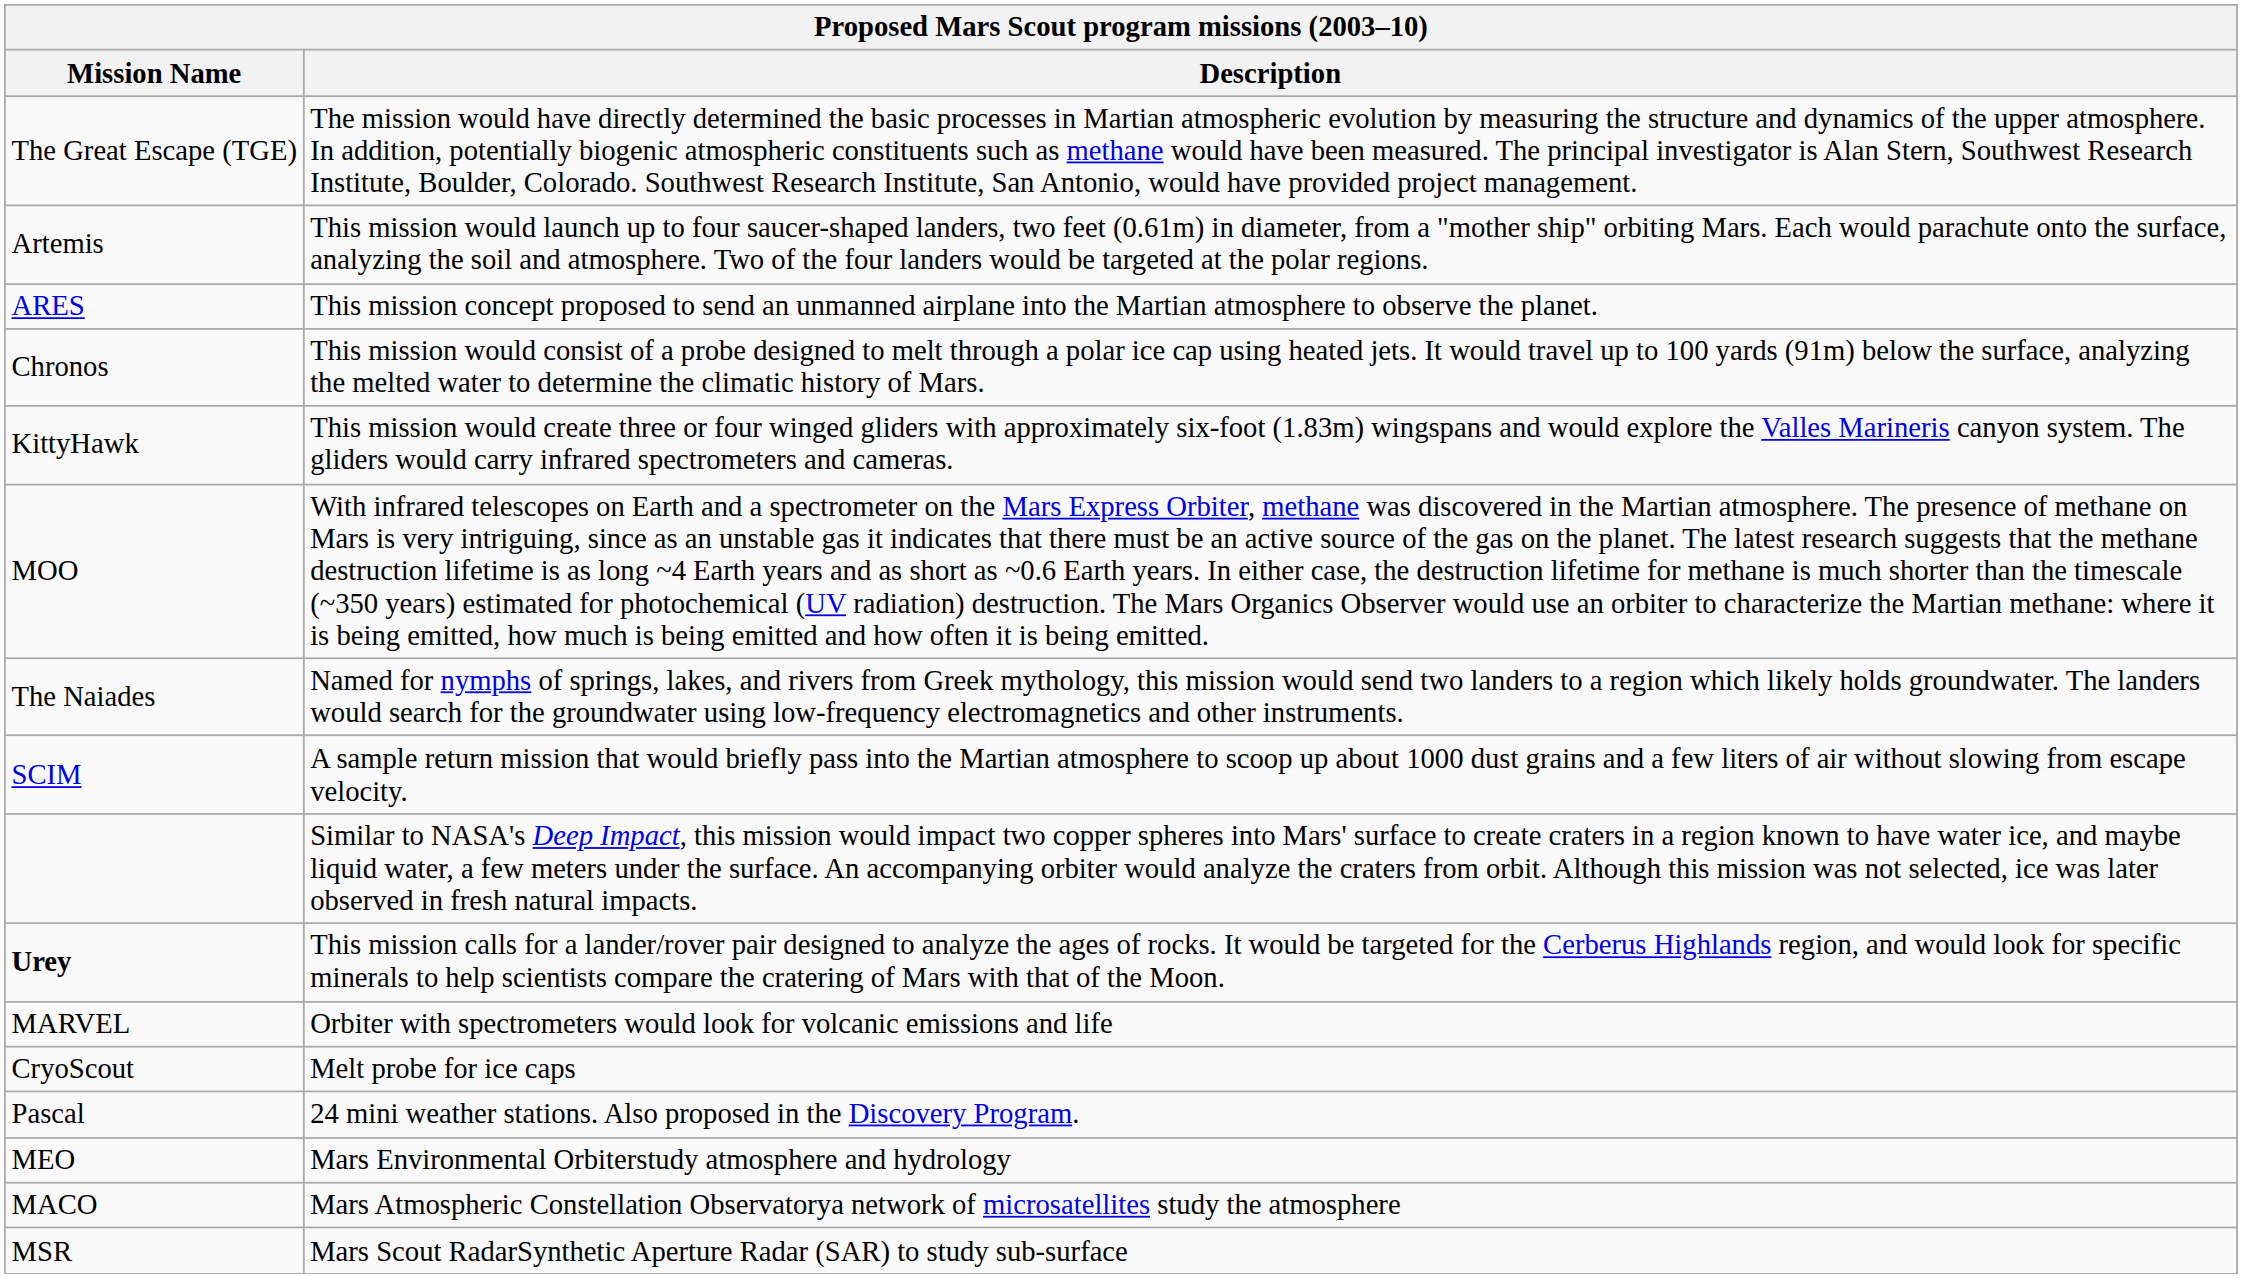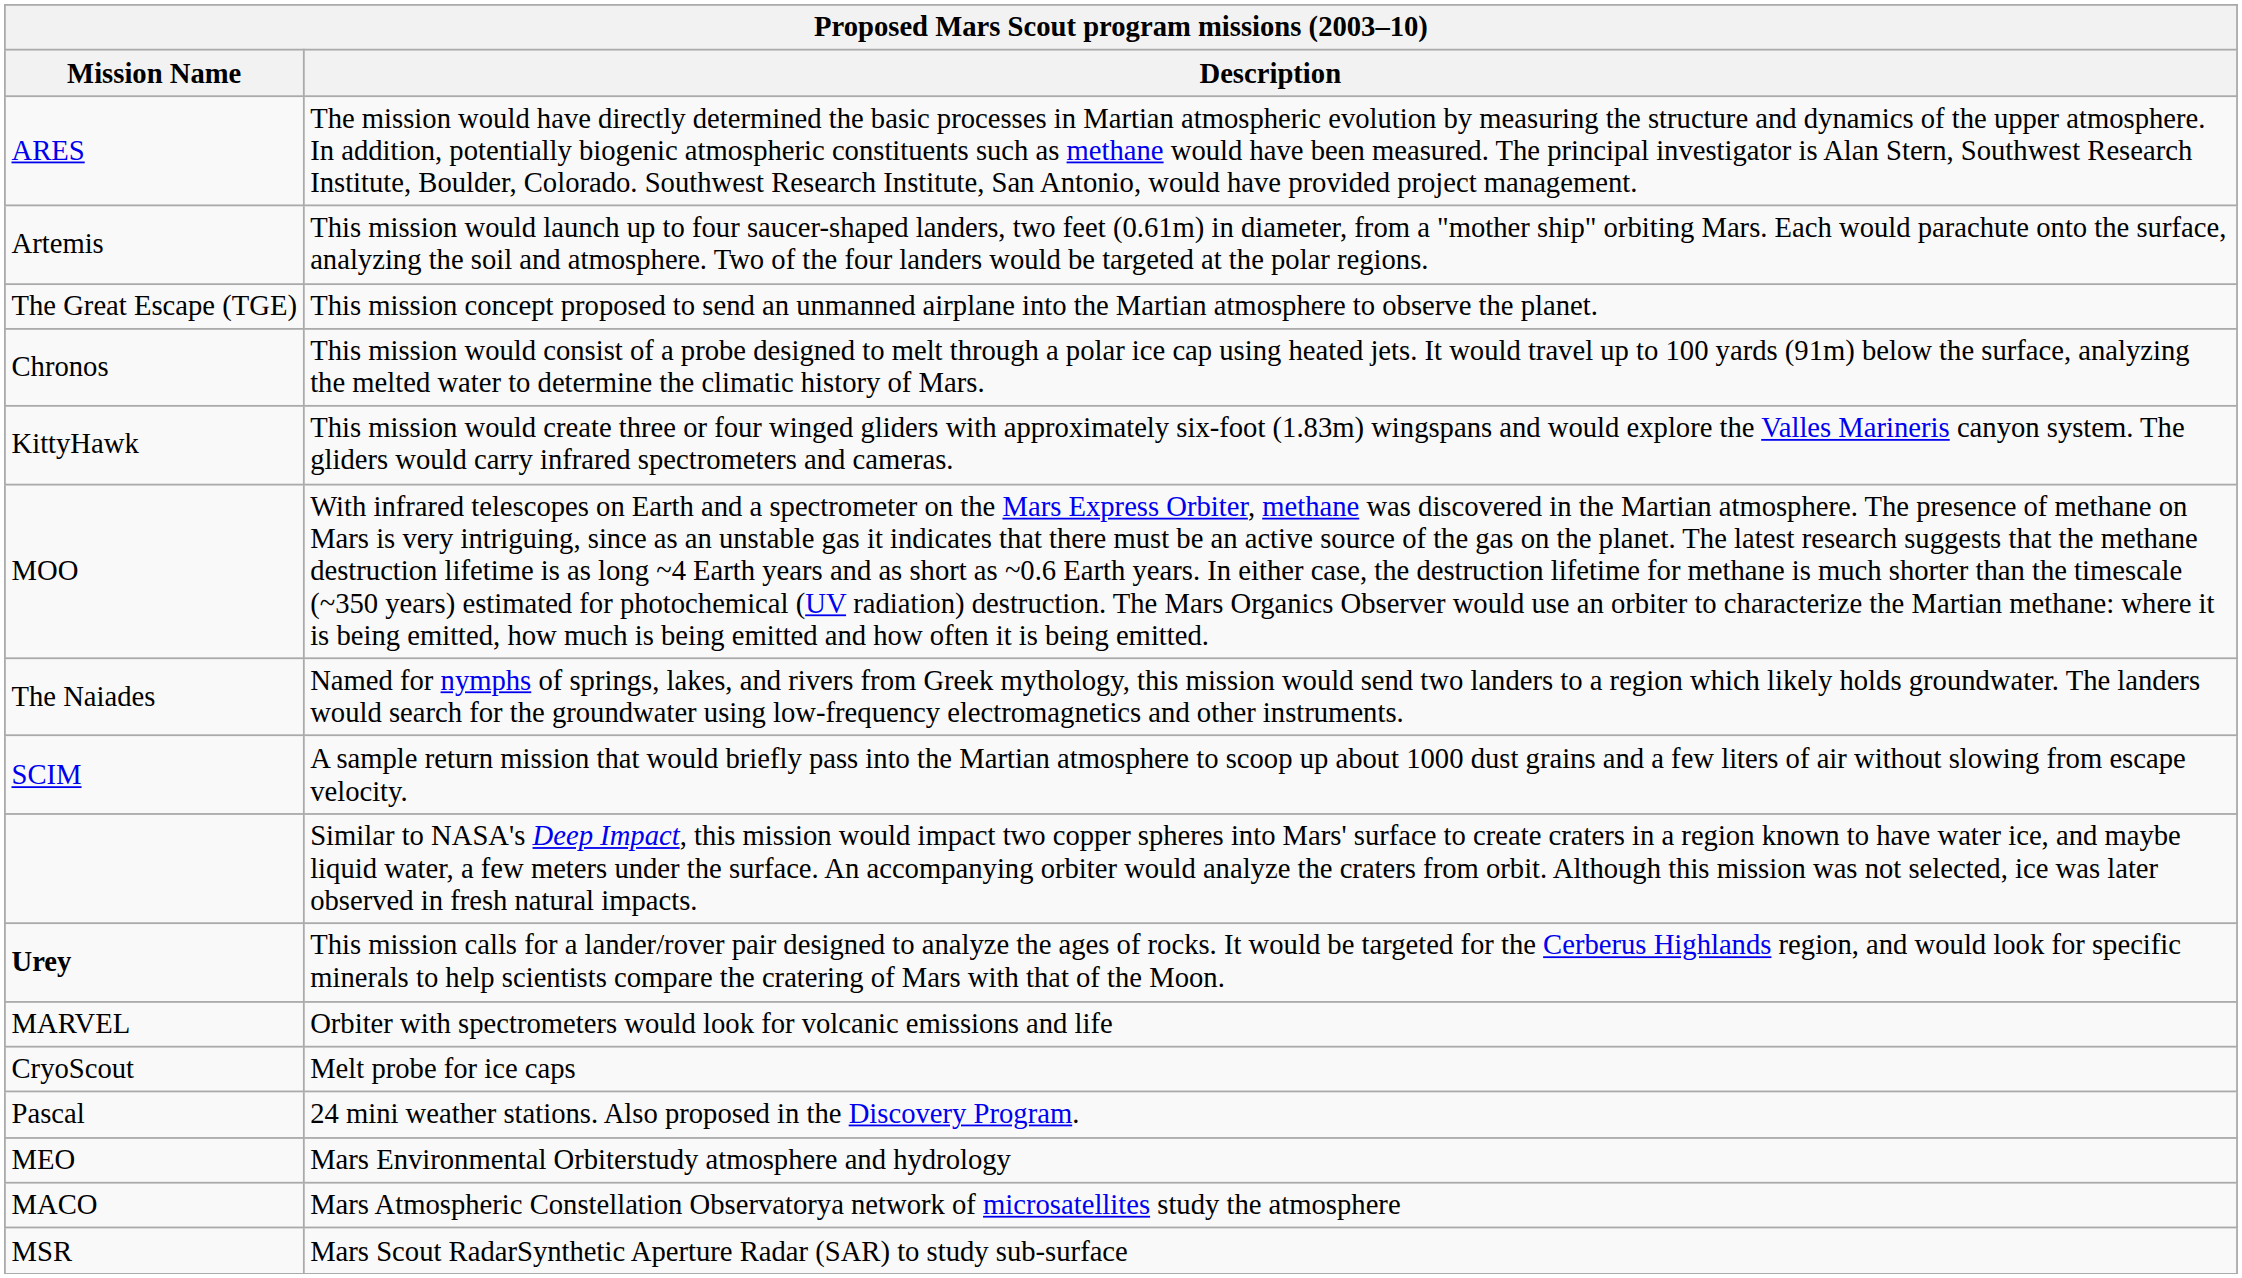(154, 150) The Great Escape (TGE) -> (48, 150) ARES
(48, 305) ARES -> (154, 305) The Great Escape (TGE)
